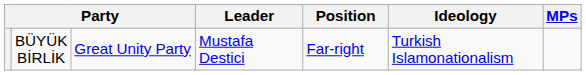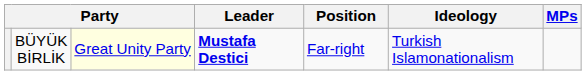(133, 49) no background -> (133, 49) lightyellow background
(226, 49) normal -> (227, 49) bold
